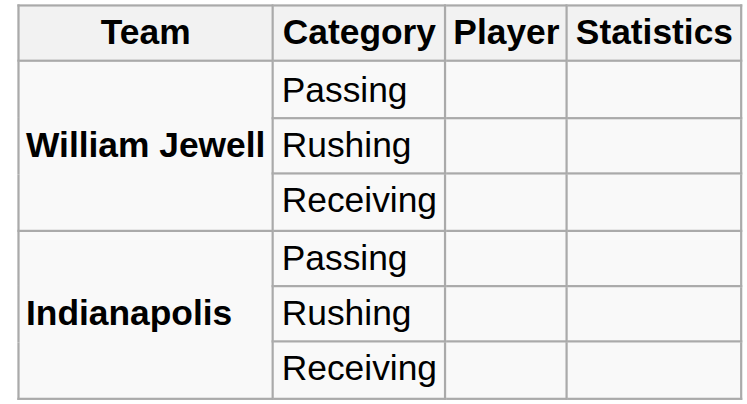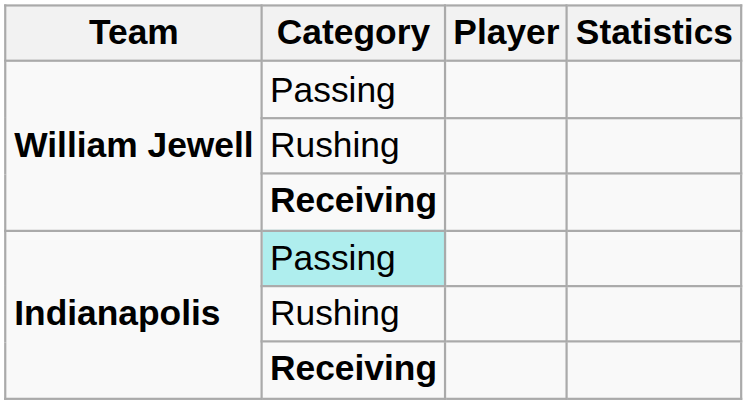(359, 201) normal -> (353, 201) bold
(345, 257) no background -> (333, 257) paleturquoise background
(359, 369) normal -> (353, 369) bold
